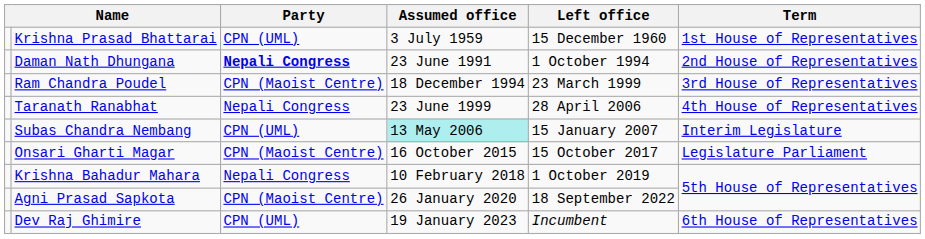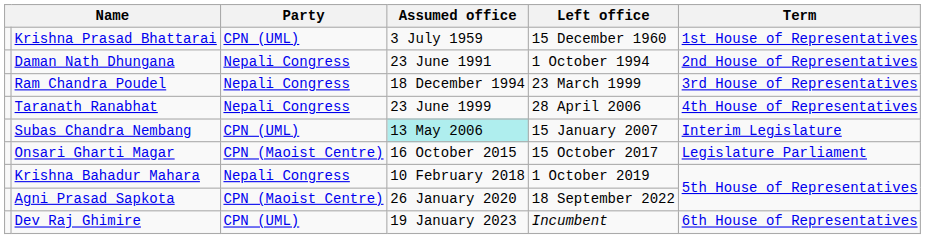(287, 62) bold -> (287, 62) normal
(304, 85) CPN (Maoist Centre) -> (287, 85) Nepali Congress
